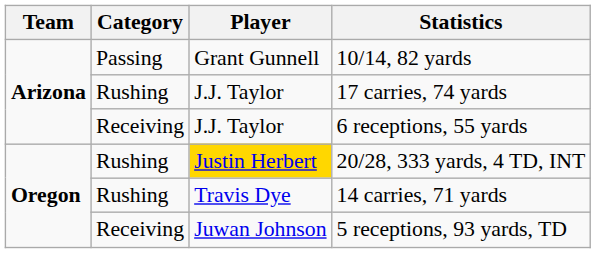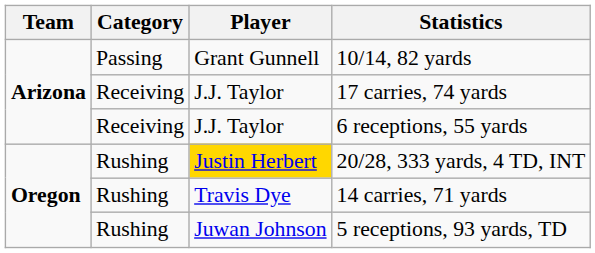(132, 91) Rushing -> (140, 91) Receiving
(140, 229) Receiving -> (132, 229) Rushing
